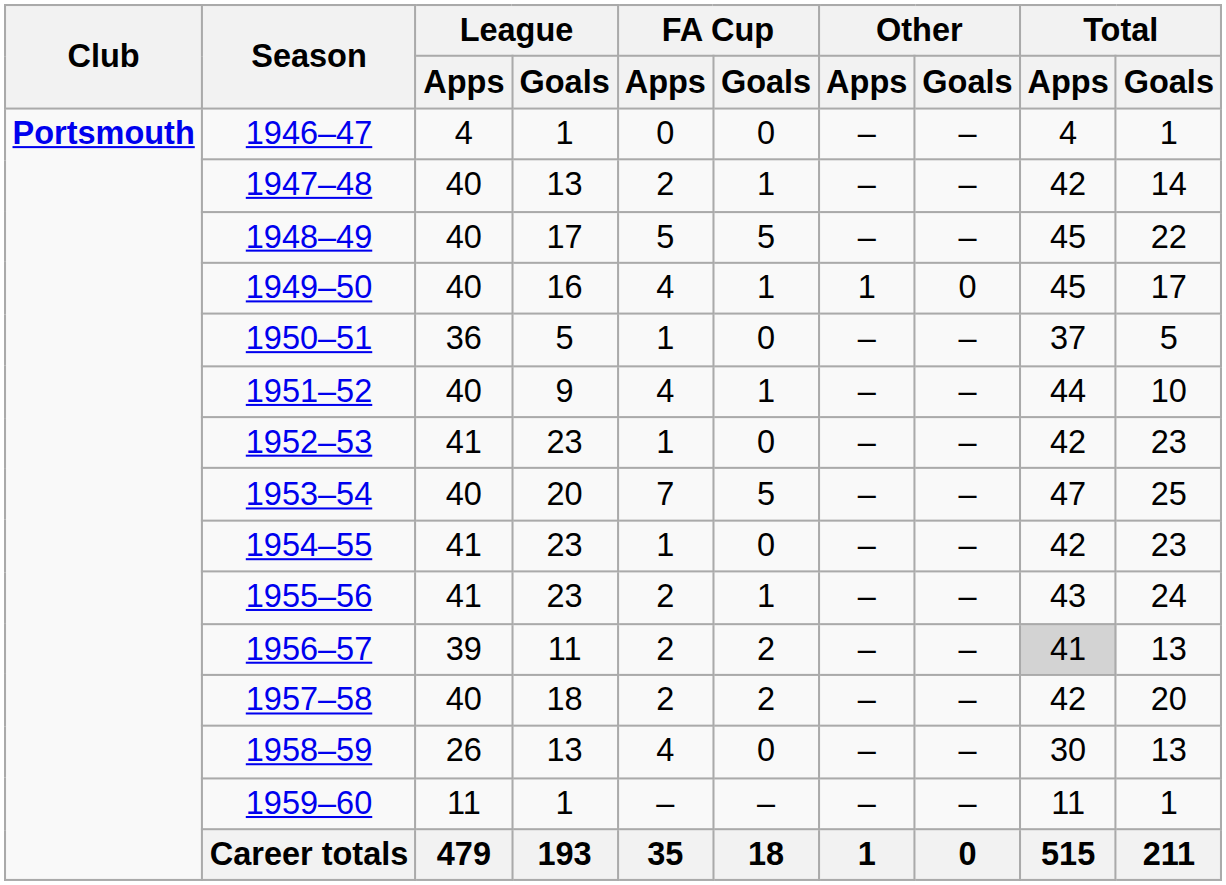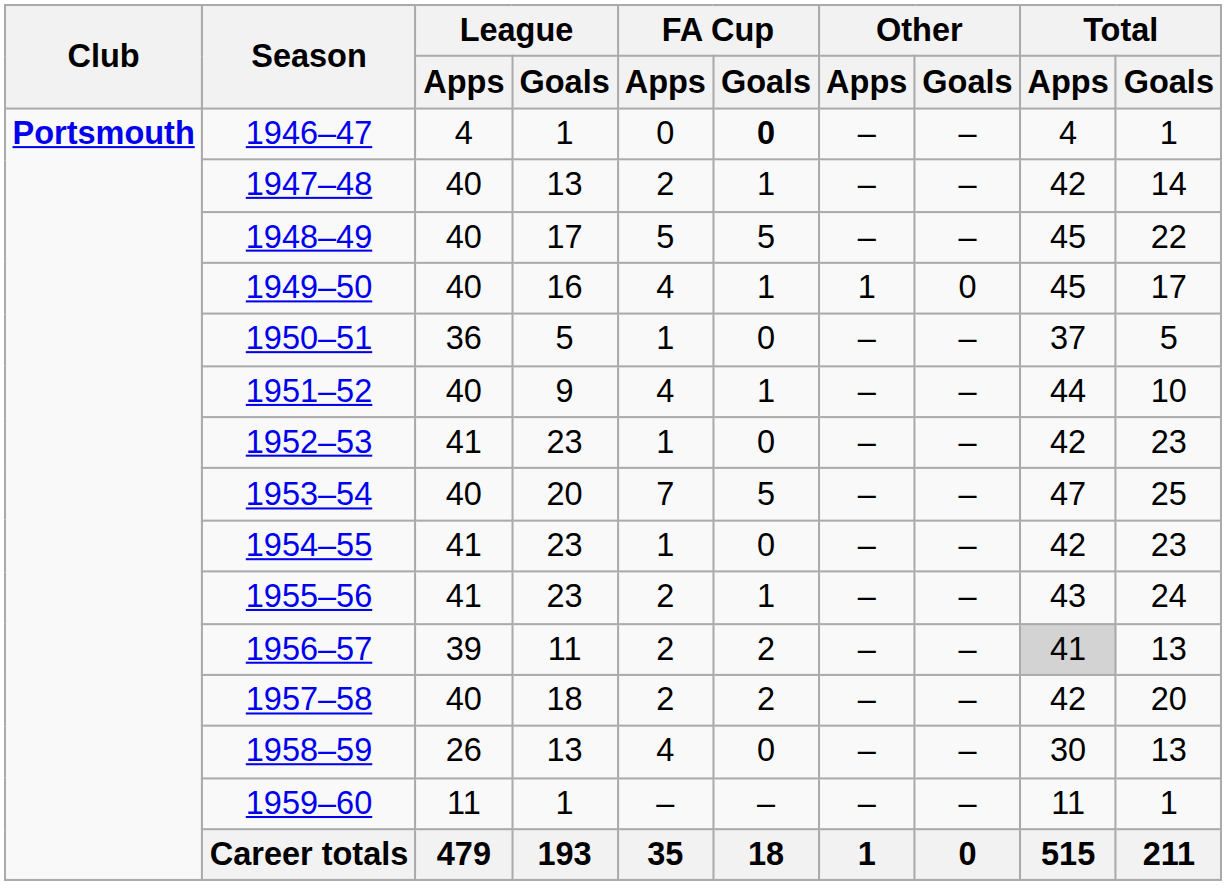(766, 133) normal -> (766, 133) bold
